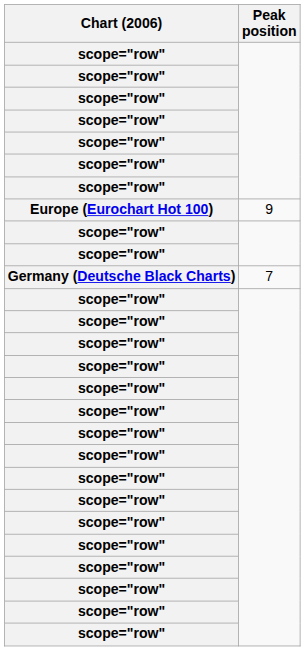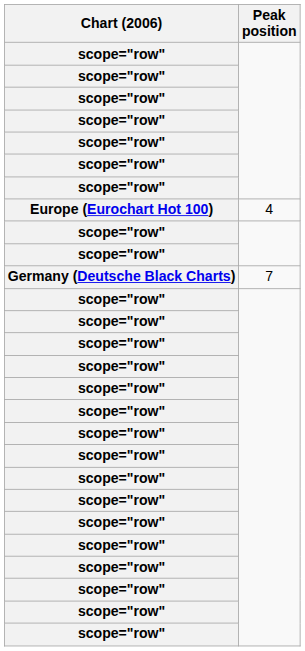(269, 210) 9 -> (269, 210) 4
